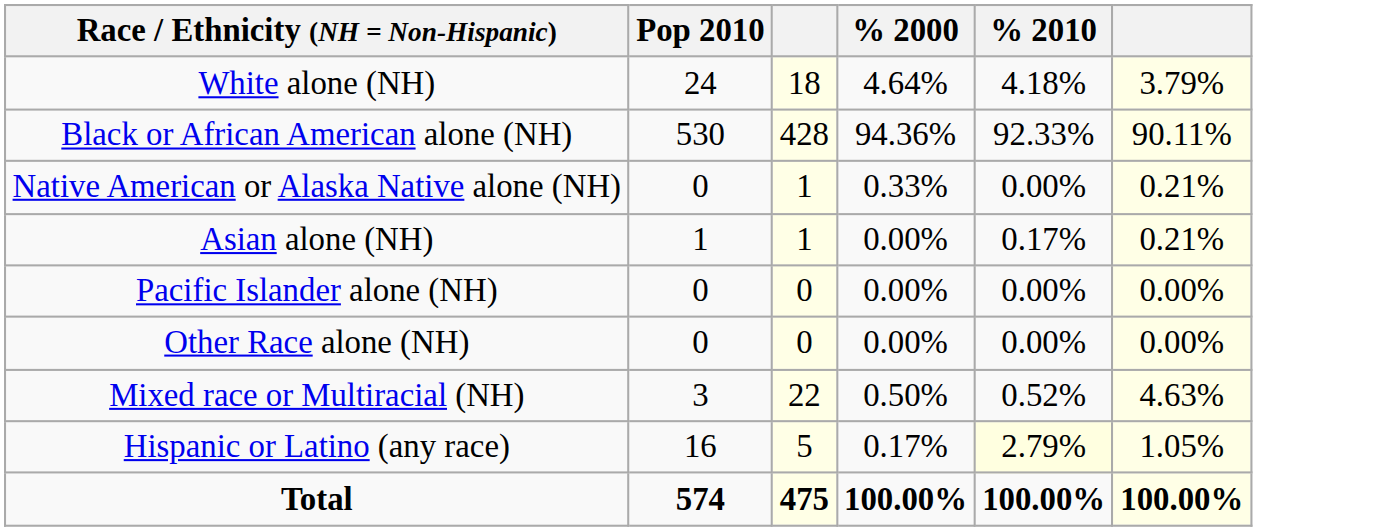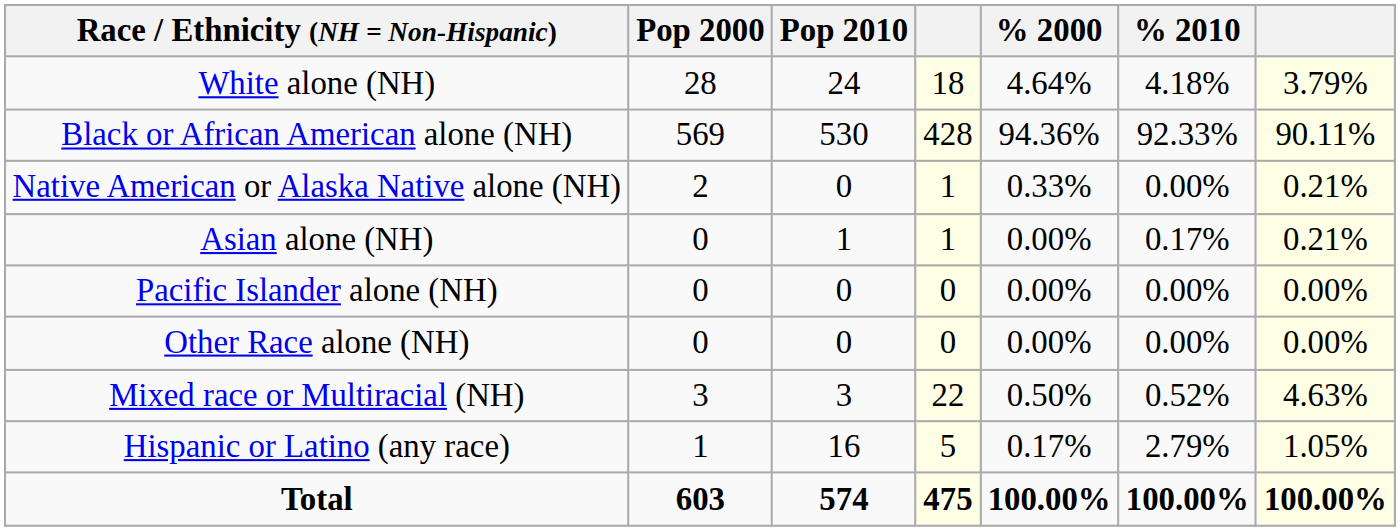+ column: (700, 30)
(1044, 446) lightyellow background -> (1187, 446) no background
